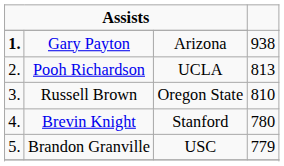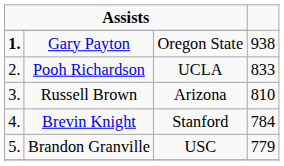(200, 43) Arizona -> (200, 43) Oregon State
(263, 69) 813 -> (263, 69) 833
(200, 95) Oregon State -> (200, 95) Arizona
(263, 121) 780 -> (263, 121) 784
